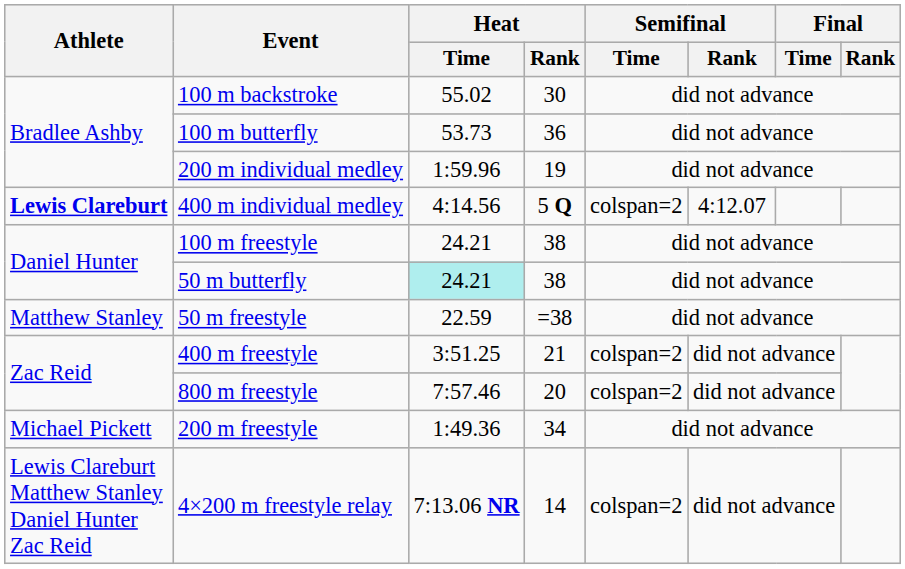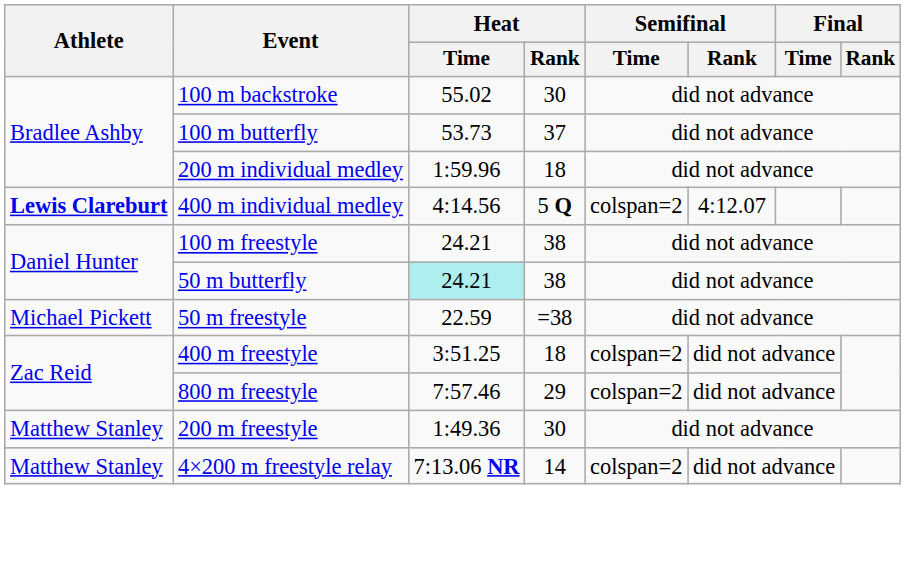(555, 132) 36 -> (555, 132) 37
(555, 169) 19 -> (555, 169) 18
(86, 317) Matthew Stanley -> (81, 317) Michael Pickett
(555, 354) 21 -> (555, 354) 18
(555, 391) 20 -> (555, 391) 29
(81, 428) Michael Pickett -> (86, 428) Matthew Stanley
(555, 428) 34 -> (555, 428) 30
(86, 505) Lewis Clareburt Matthew Stanley Daniel Hunter Zac Reid -> (86, 466) Matthew Stanley
